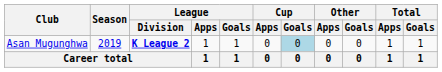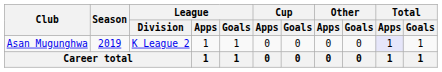(161, 44) bold -> (161, 44) normal
(298, 44) lightblue background -> (298, 44) no background
(390, 44) no background -> (390, 44) lavender background
